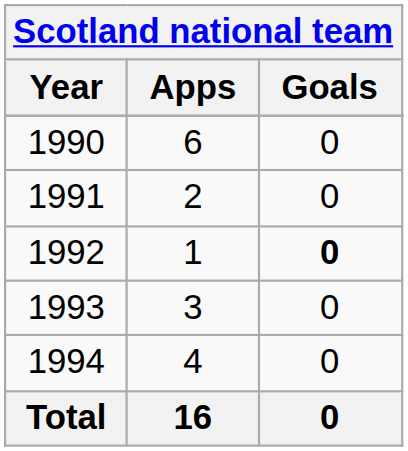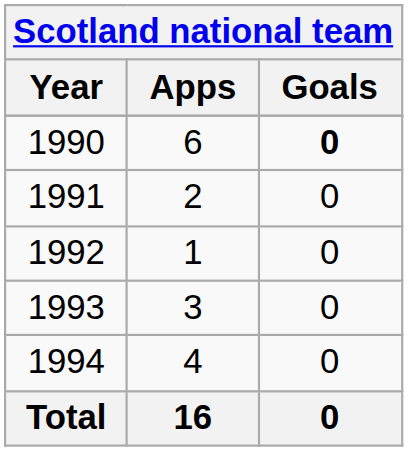(330, 142) normal -> (330, 142) bold
(330, 252) bold -> (330, 252) normal
